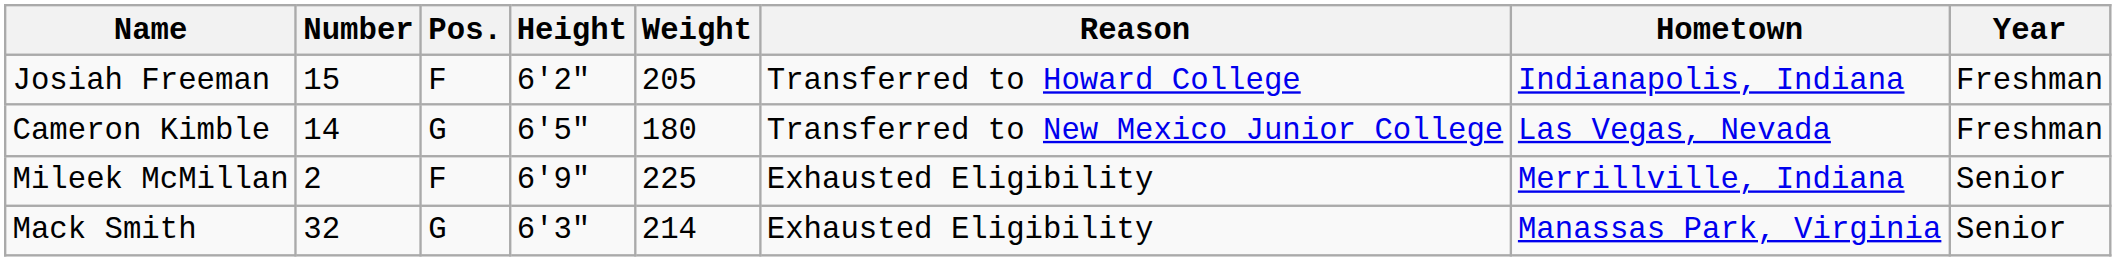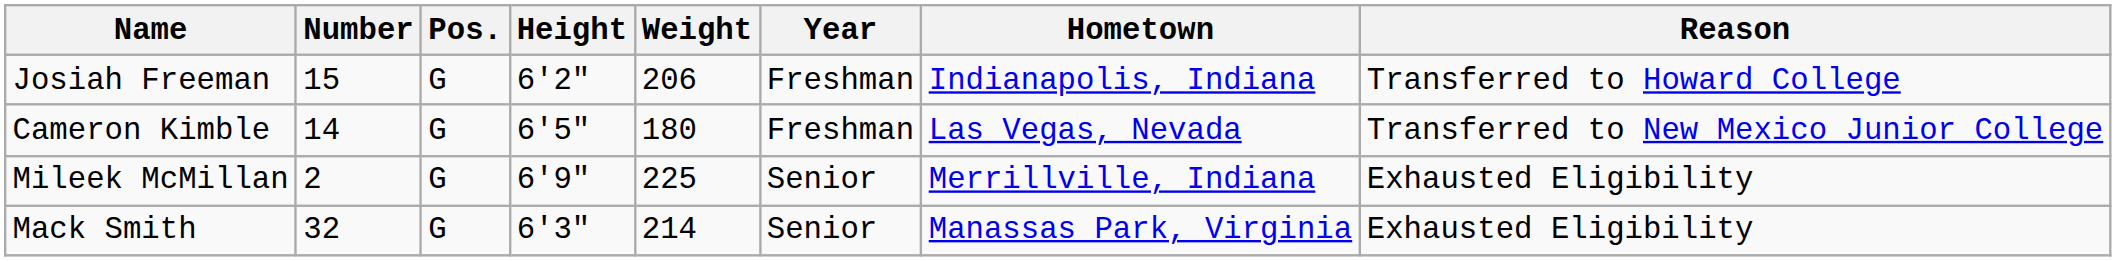columns swapped: (2030, 30) <-> (1135, 30)
(438, 80) F -> (438, 80) G
(669, 80) 205 -> (669, 80) 206
(438, 180) F -> (438, 180) G
